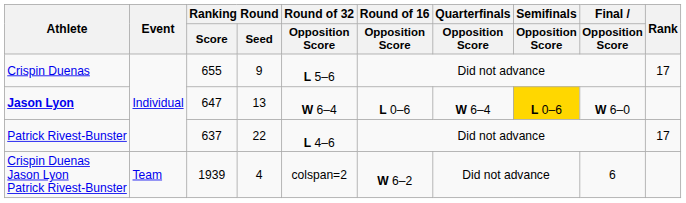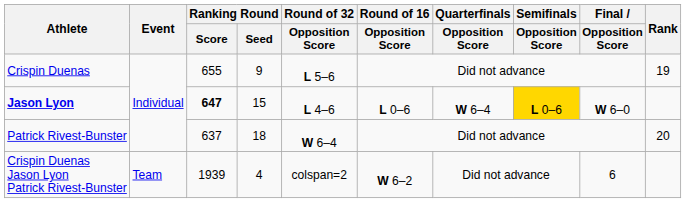(663, 71) 17 -> (663, 71) 19
(212, 103) normal -> (212, 103) bold
(259, 103) 13 -> (259, 103) 15
(319, 110) W 6–4 -> (319, 110) L 4–6
(259, 136) 22 -> (259, 136) 18
(319, 143) L 4–6 -> (319, 143) W 6–4
(663, 136) 17 -> (663, 136) 20
